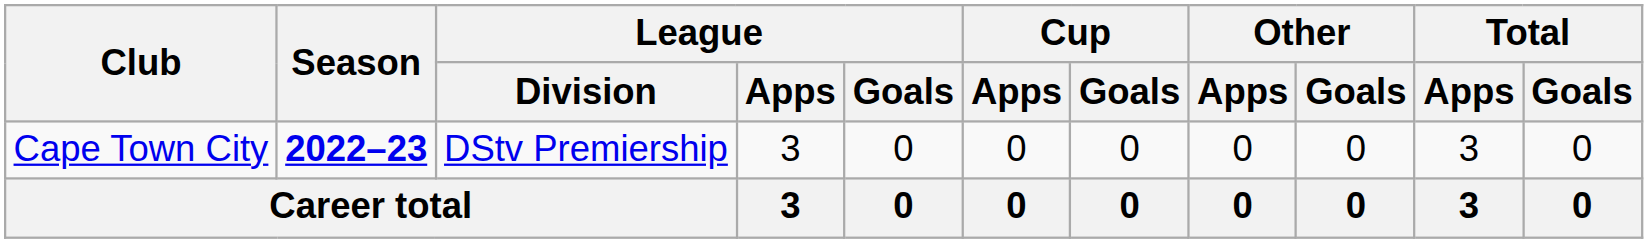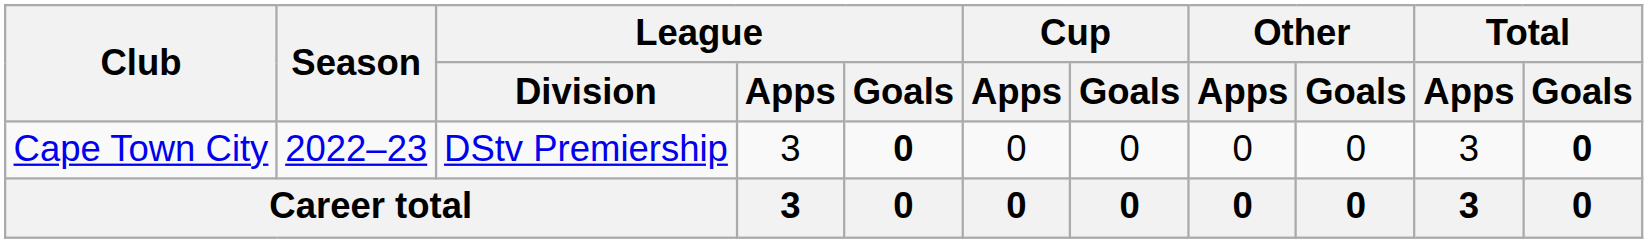(356, 149) bold -> (356, 149) normal
(903, 149) normal -> (903, 149) bold
(1582, 149) normal -> (1582, 149) bold
